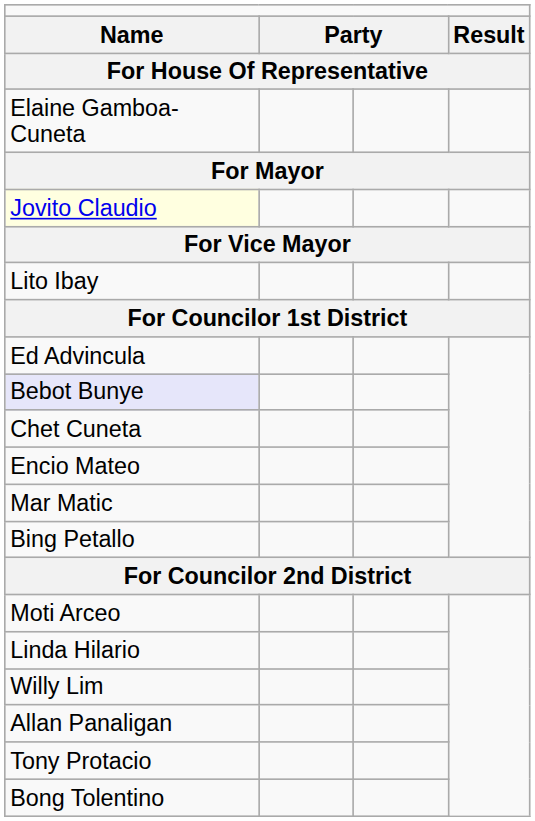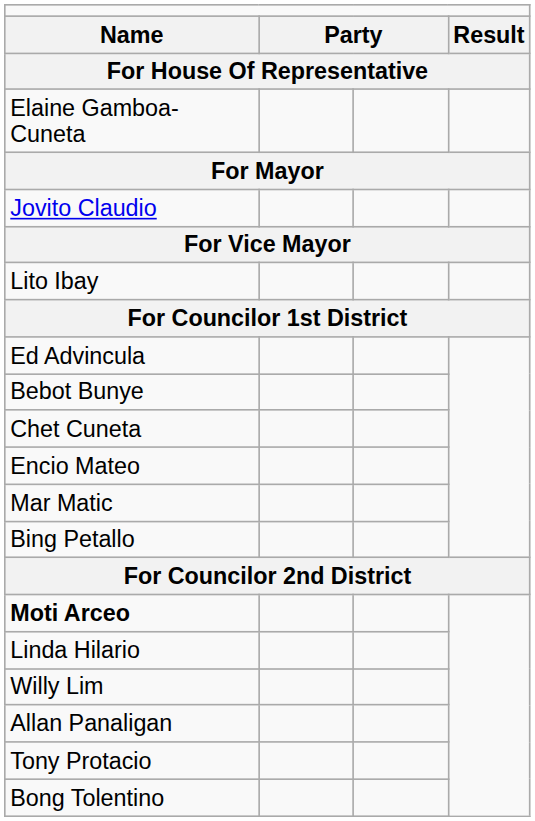(84, 208) lightyellow background -> (84, 208) no background
(77, 392) lavender background -> (77, 392) no background
(65, 613) normal -> (70, 613) bold
